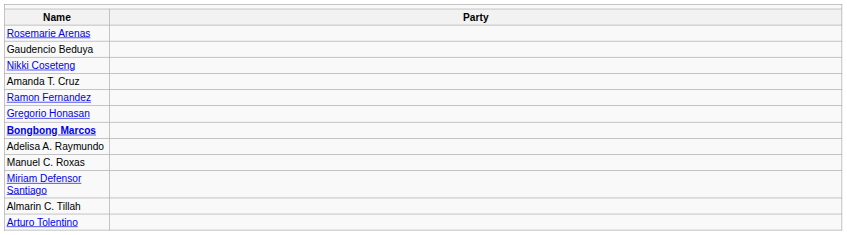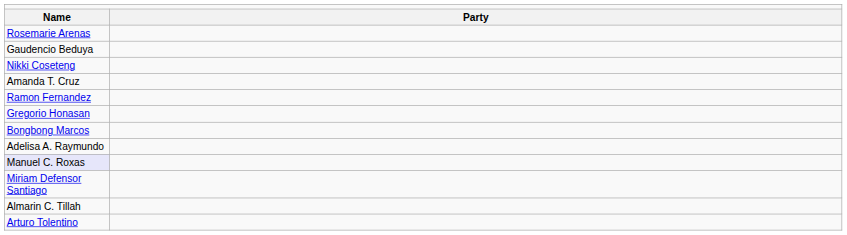(51, 130) bold -> (48, 130) normal
(46, 162) no background -> (46, 162) lavender background
